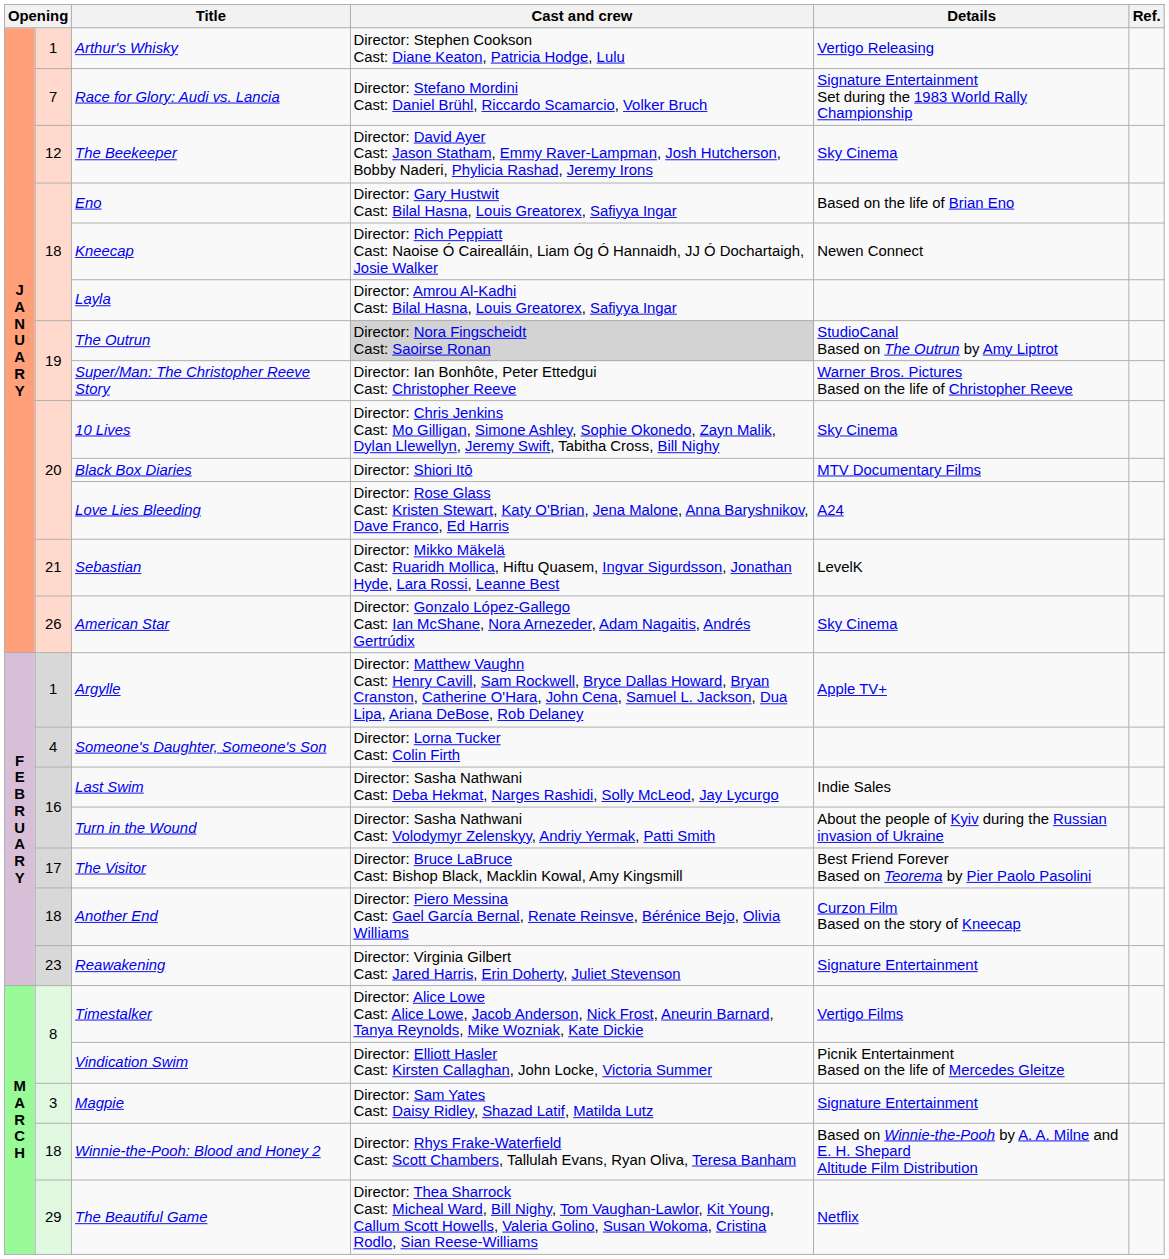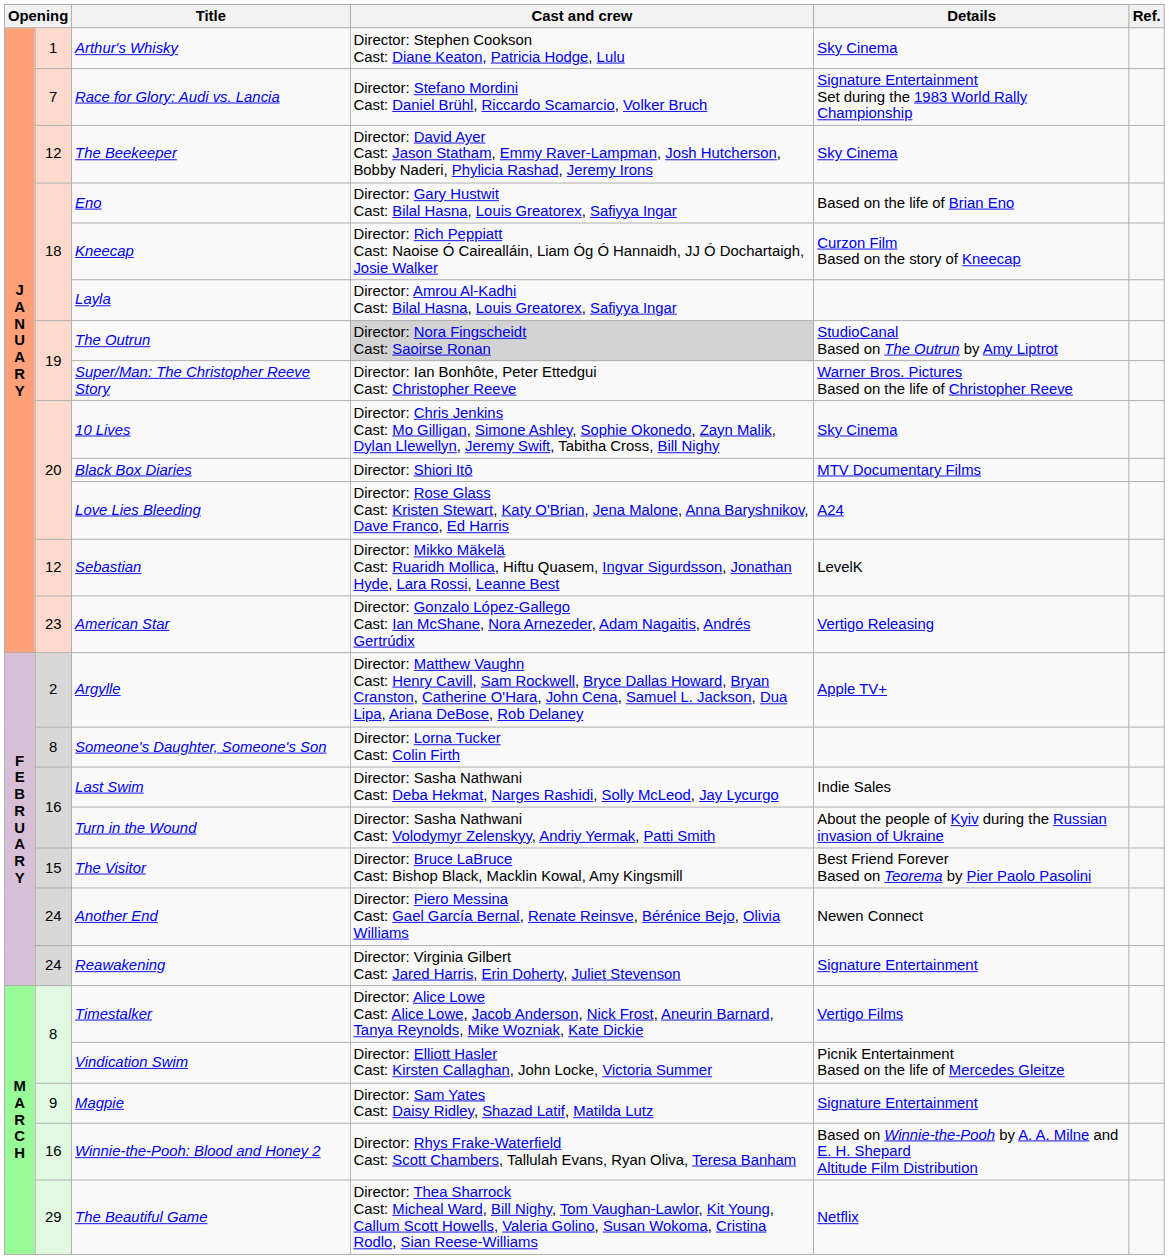(876, 48) Vertigo Releasing -> (857, 48) Sky Cinema
(870, 251) Newen Connect -> (919, 251) Curzon Film Based on the story of Kneecap
(53, 567) 21 -> (53, 567) 12
(53, 624) 26 -> (53, 624) 23
(857, 624) Sky Cinema -> (876, 624) Vertigo Releasing
(53, 689) 1 -> (53, 689) 2
(53, 746) 4 -> (53, 746) 8
(53, 867) 17 -> (53, 867) 15
(53, 916) 18 -> (53, 916) 24
(919, 916) Curzon Film Based on the story of Kneecap -> (870, 916) Newen Connect
(53, 965) 23 -> (53, 965) 24
(53, 1103) 3 -> (53, 1103) 9
(53, 1151) 18 -> (53, 1151) 16
